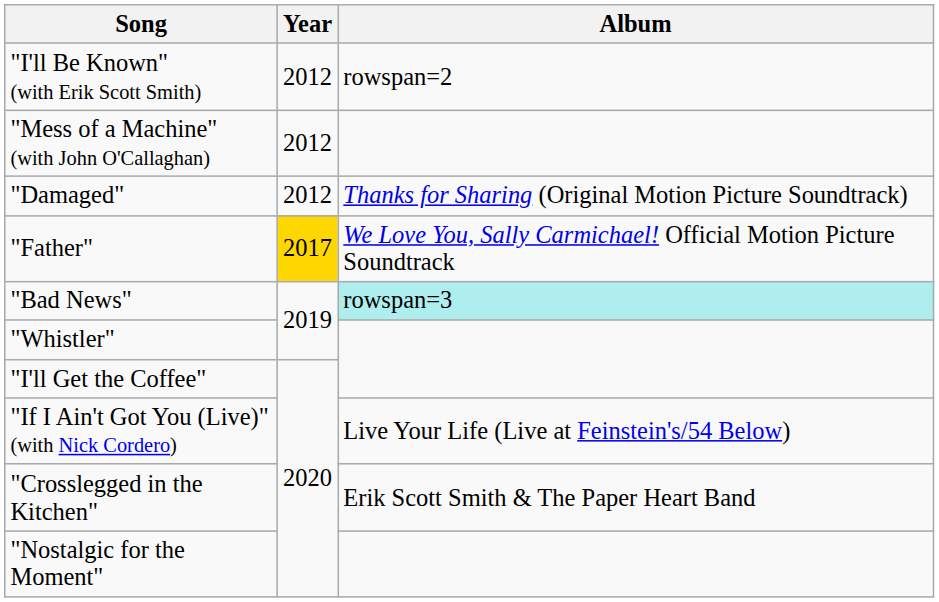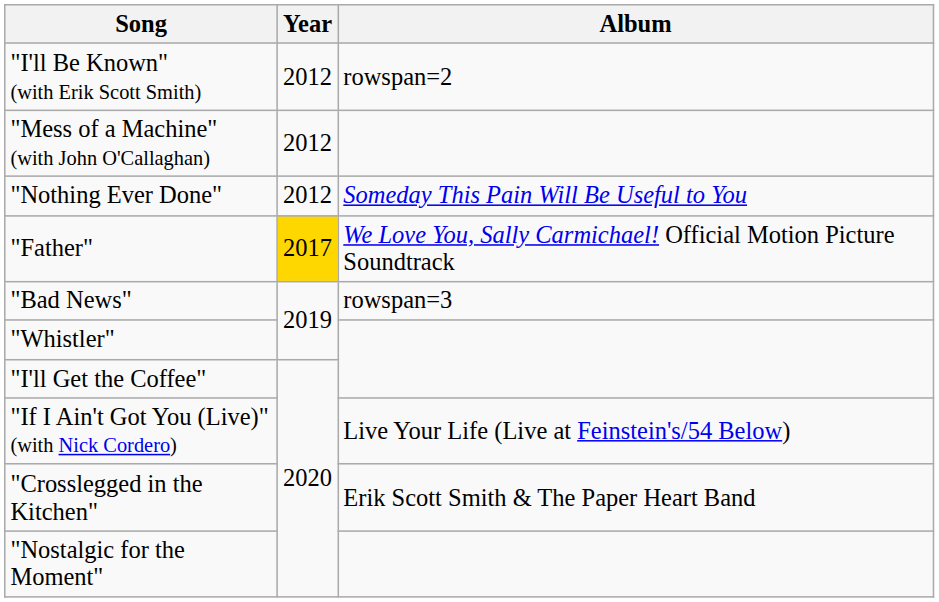- row: (67, 195)
+ row: (116, 195)
(398, 300) paleturquoise background -> (398, 300) no background
